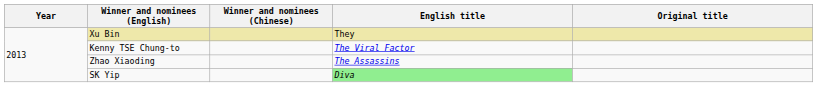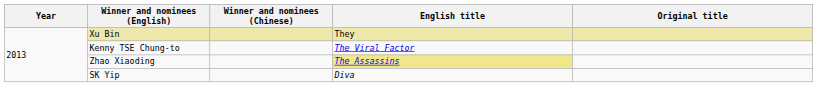(367, 61) no background -> (367, 61) khaki background
(344, 75) lightgreen background -> (344, 75) no background
